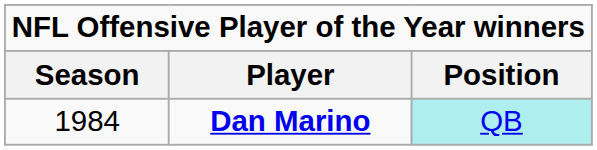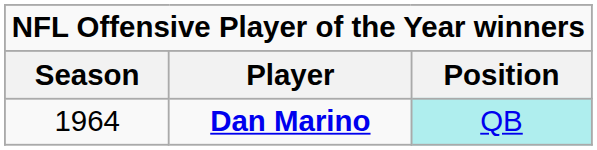(87, 121) 1984 -> (87, 121) 1964
